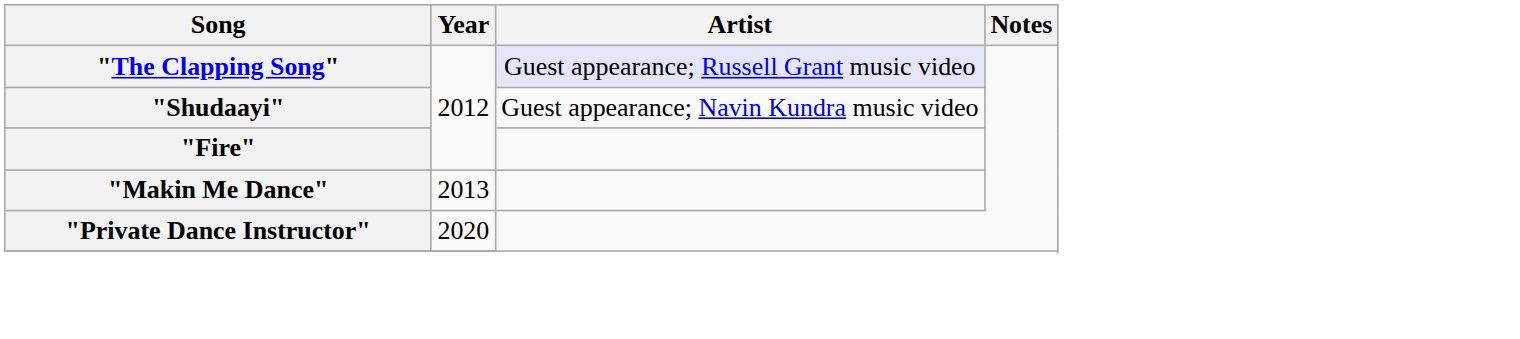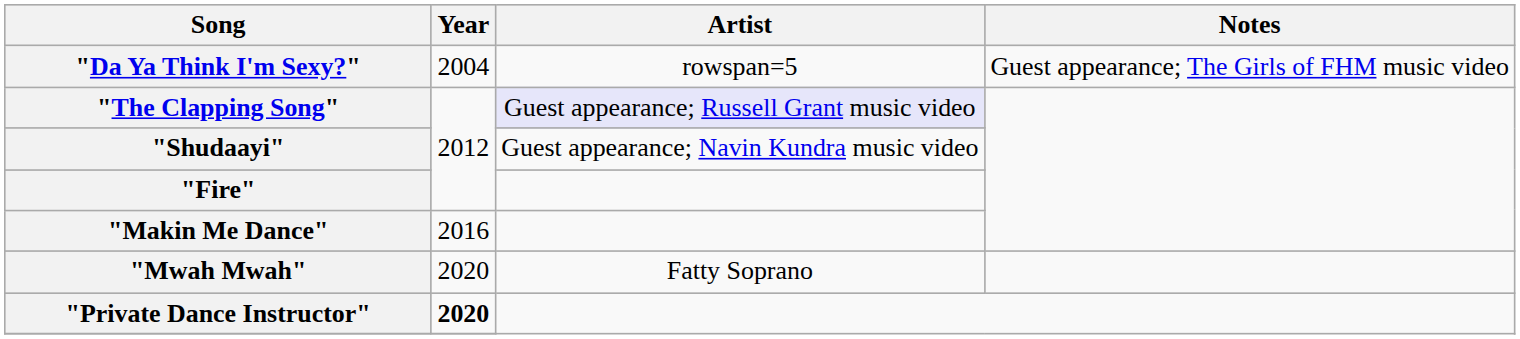+ row: (218, 66)
(463, 189) 2013 -> (463, 230) 2016
+ row: (218, 271)
(463, 230) normal -> (463, 312) bold
